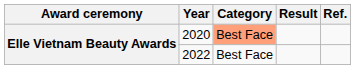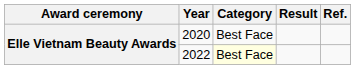(245, 34) lightsalmon background -> (245, 34) no background
(245, 54) no background -> (245, 54) lightyellow background
